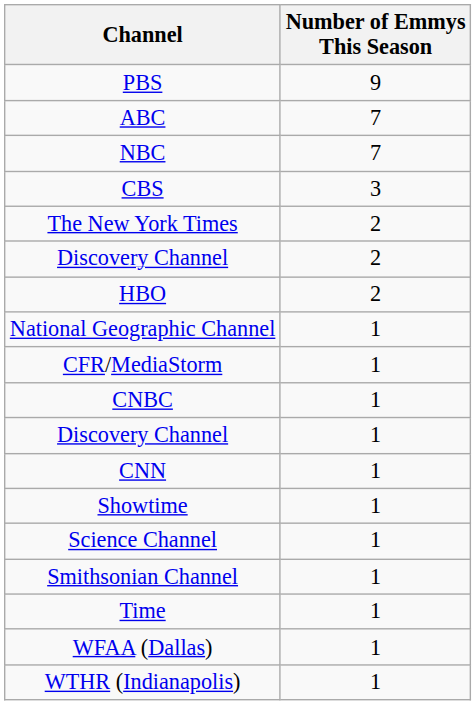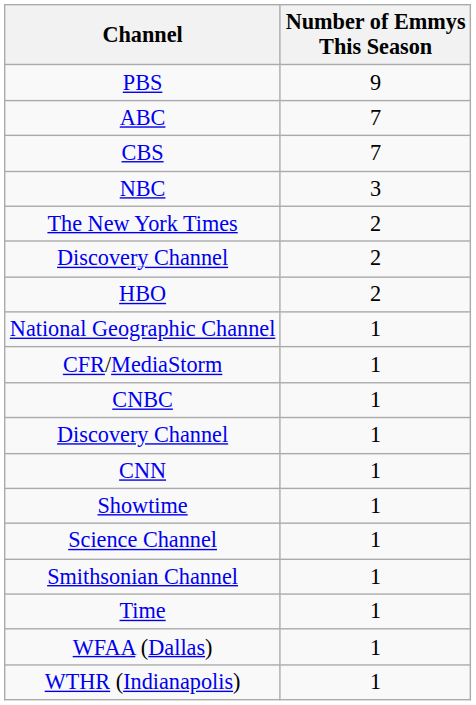(143, 152) NBC -> (143, 152) CBS
(143, 188) CBS -> (143, 188) NBC
